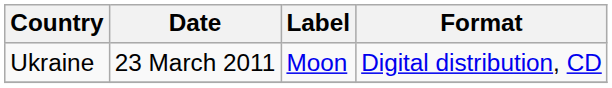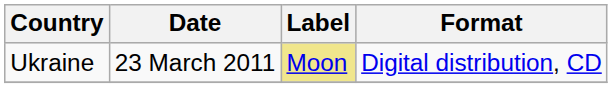(317, 62) no background -> (317, 62) khaki background
